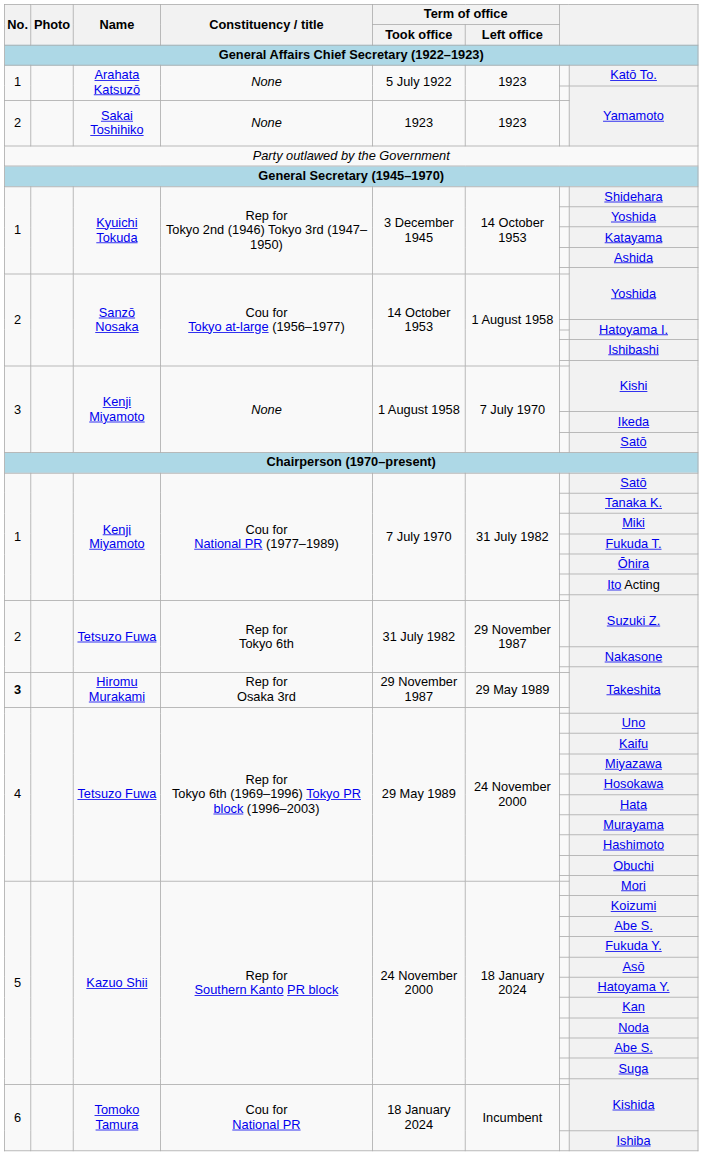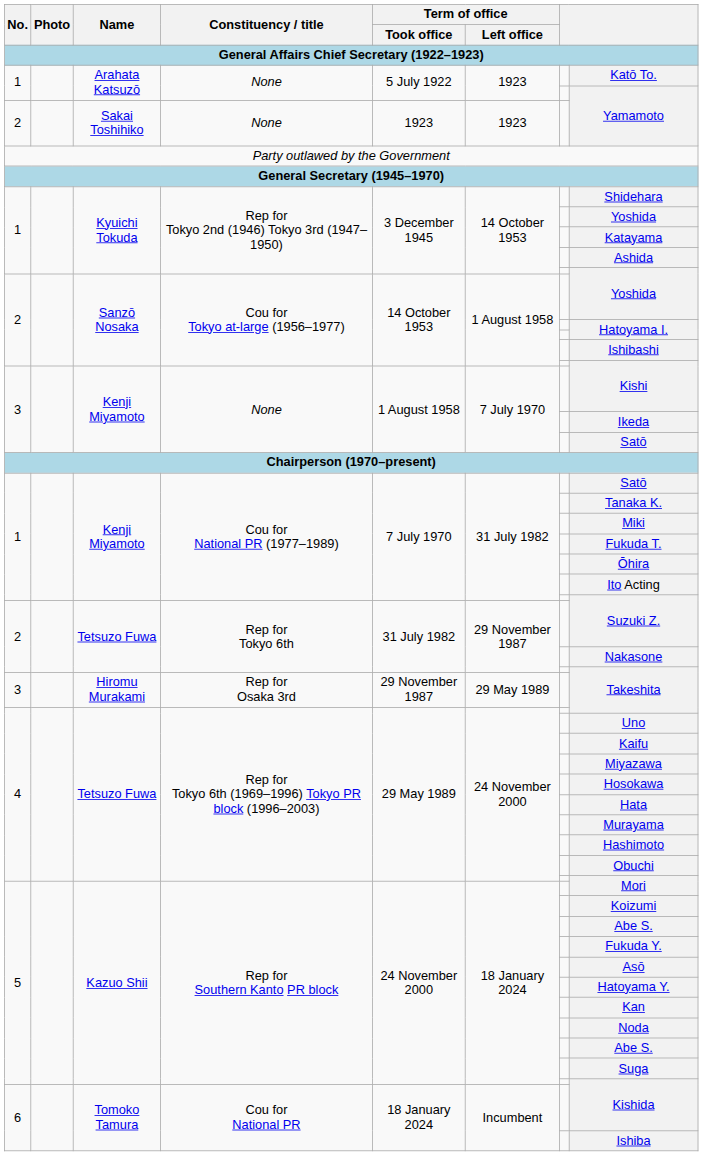(18, 690) bold -> (18, 690) normal
